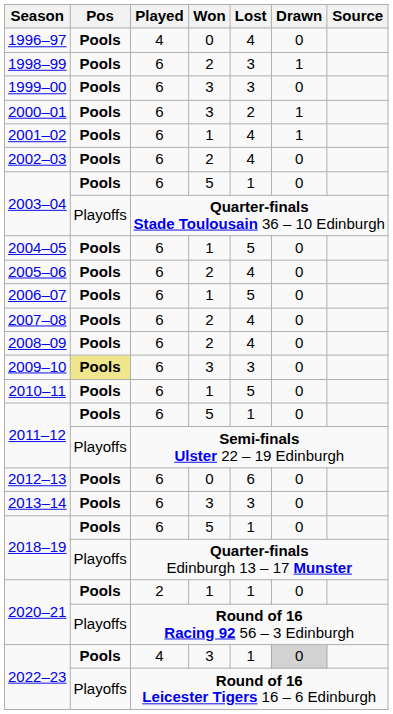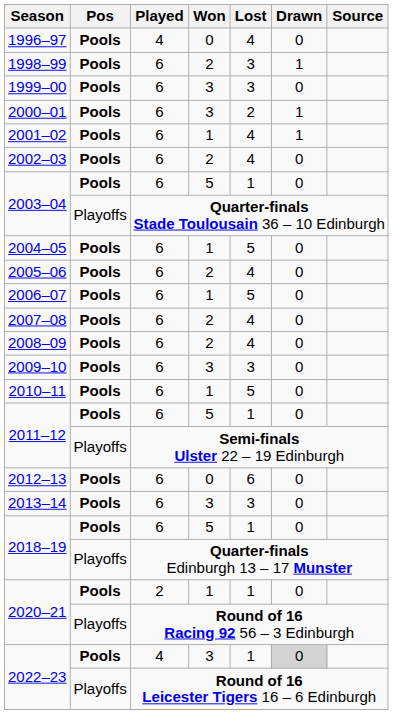(100, 367) khaki background -> (100, 367) no background
